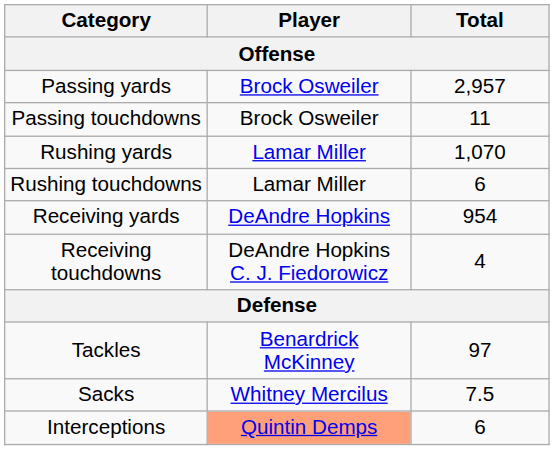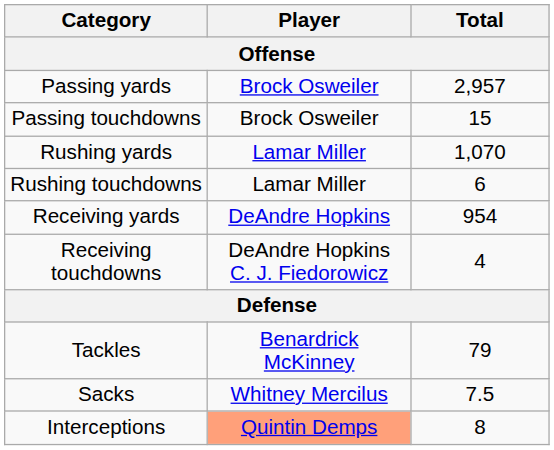(480, 119) 11 -> (480, 119) 15
(480, 350) 97 -> (480, 350) 79
(480, 427) 6 -> (480, 427) 8
